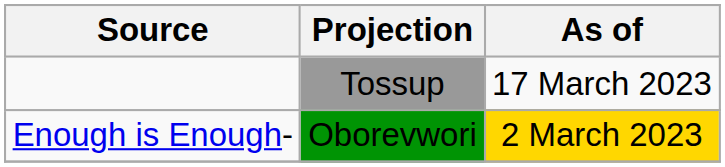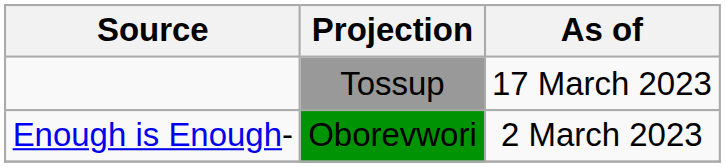(602, 135) gold background -> (602, 135) no background
